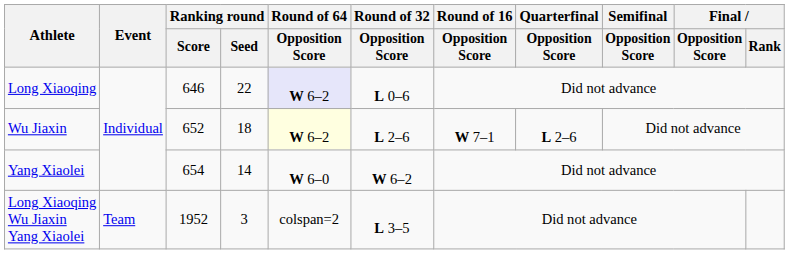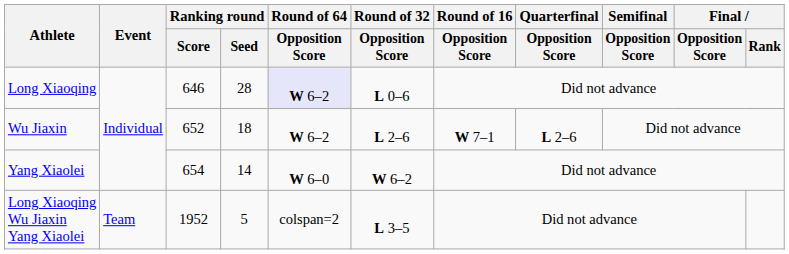(244, 88) 22 -> (244, 88) 28
(309, 138) lightyellow background -> (309, 138) no background
(244, 220) 3 -> (244, 220) 5
